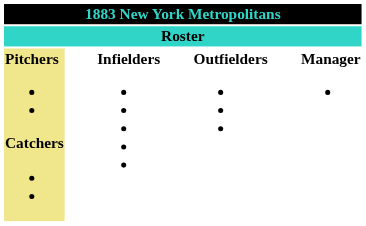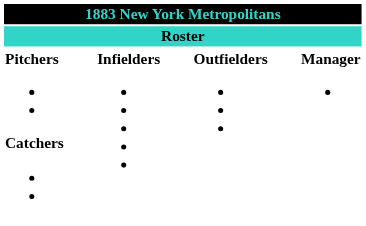(34, 127) khaki background -> (34, 127) no background
